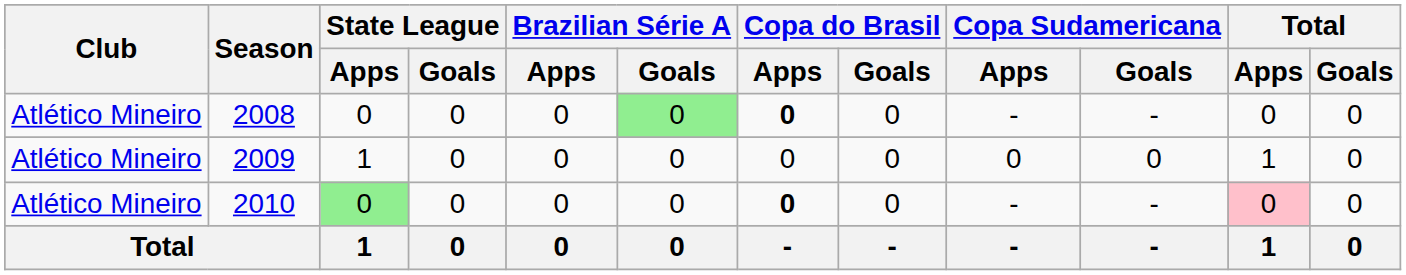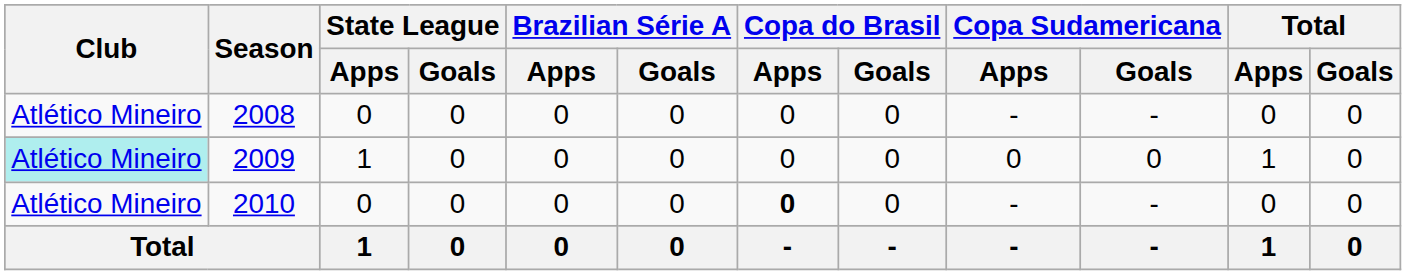(677, 114) lightgreen background -> (677, 114) no background
(787, 114) bold -> (787, 114) normal
(106, 159) no background -> (106, 159) paleturquoise background
(364, 203) lightgreen background -> (364, 203) no background
(1269, 203) pink background -> (1269, 203) no background
